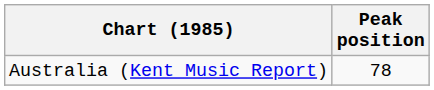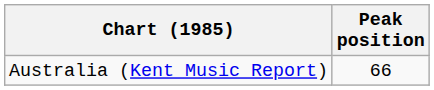(381, 71) 78 -> (381, 71) 66
